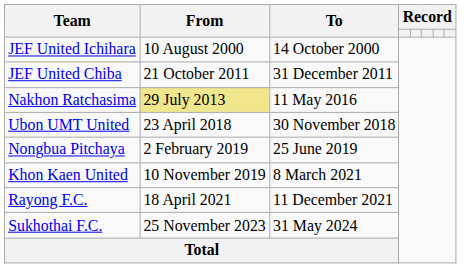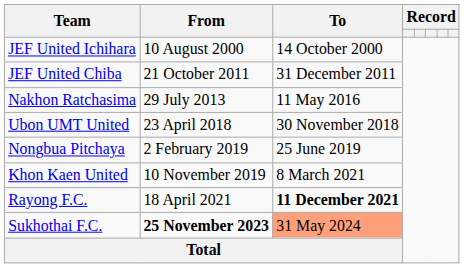(184, 99) khaki background -> (184, 99) no background
(333, 200) normal -> (338, 200) bold
(205, 225) normal -> (206, 225) bold
(315, 225) no background -> (319, 225) lightsalmon background
